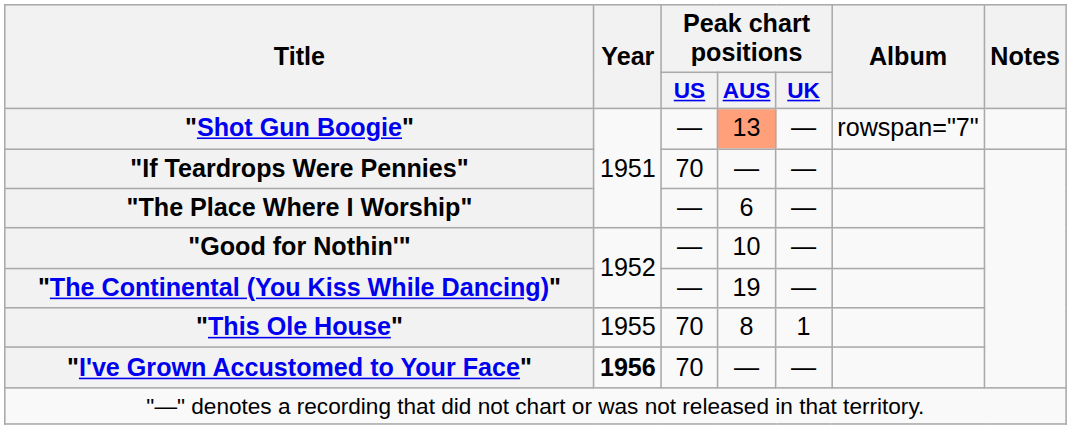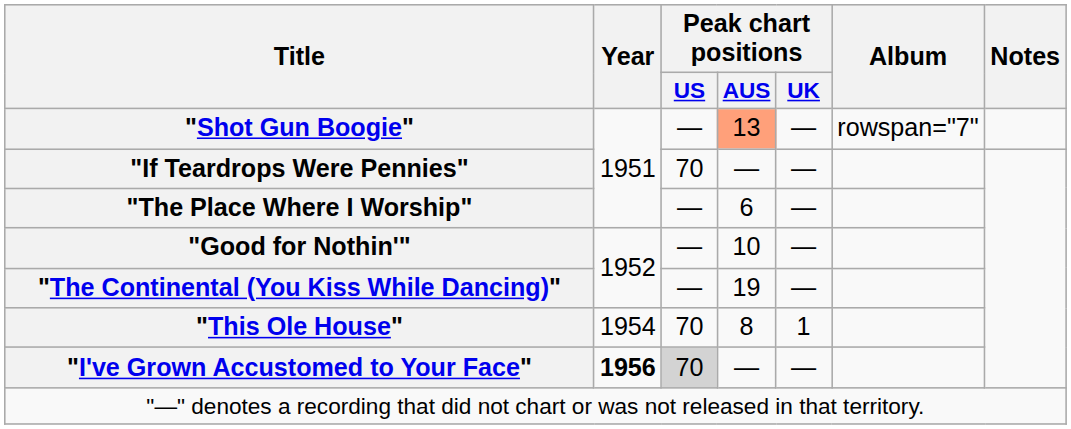(628, 327) 1955 -> (628, 327) 1954
(689, 367) no background -> (689, 367) lightgrey background
